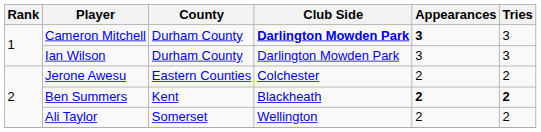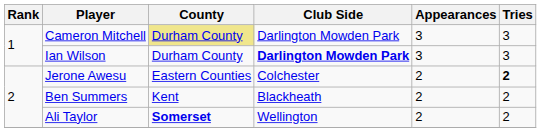(197, 35) no background -> (197, 35) khaki background
(333, 35) bold -> (328, 35) normal
(419, 35) bold -> (419, 35) normal
(328, 55) normal -> (333, 55) bold
(506, 76) normal -> (506, 76) bold
(419, 96) bold -> (419, 96) normal
(506, 96) bold -> (506, 96) normal
(180, 117) normal -> (181, 117) bold
